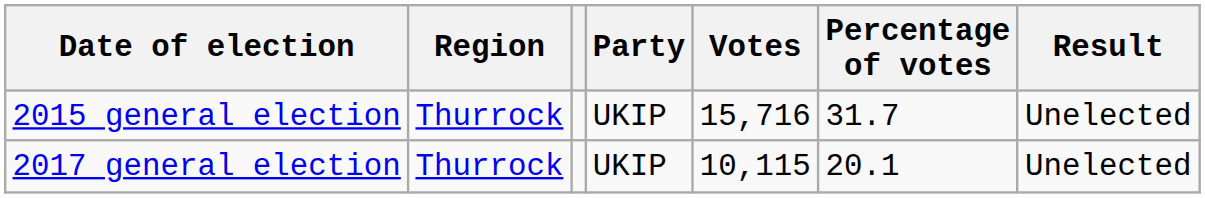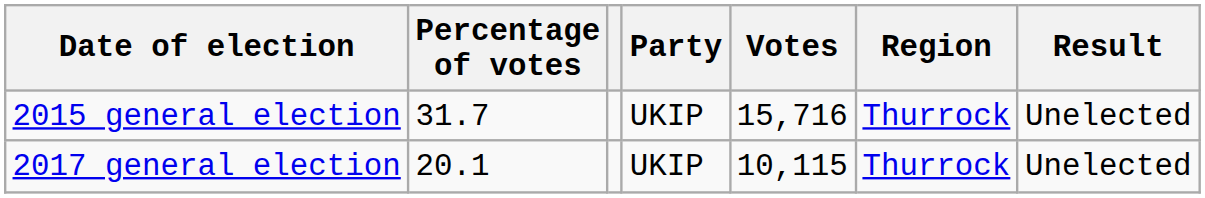columns swapped: (489, 48) <-> (918, 48)
